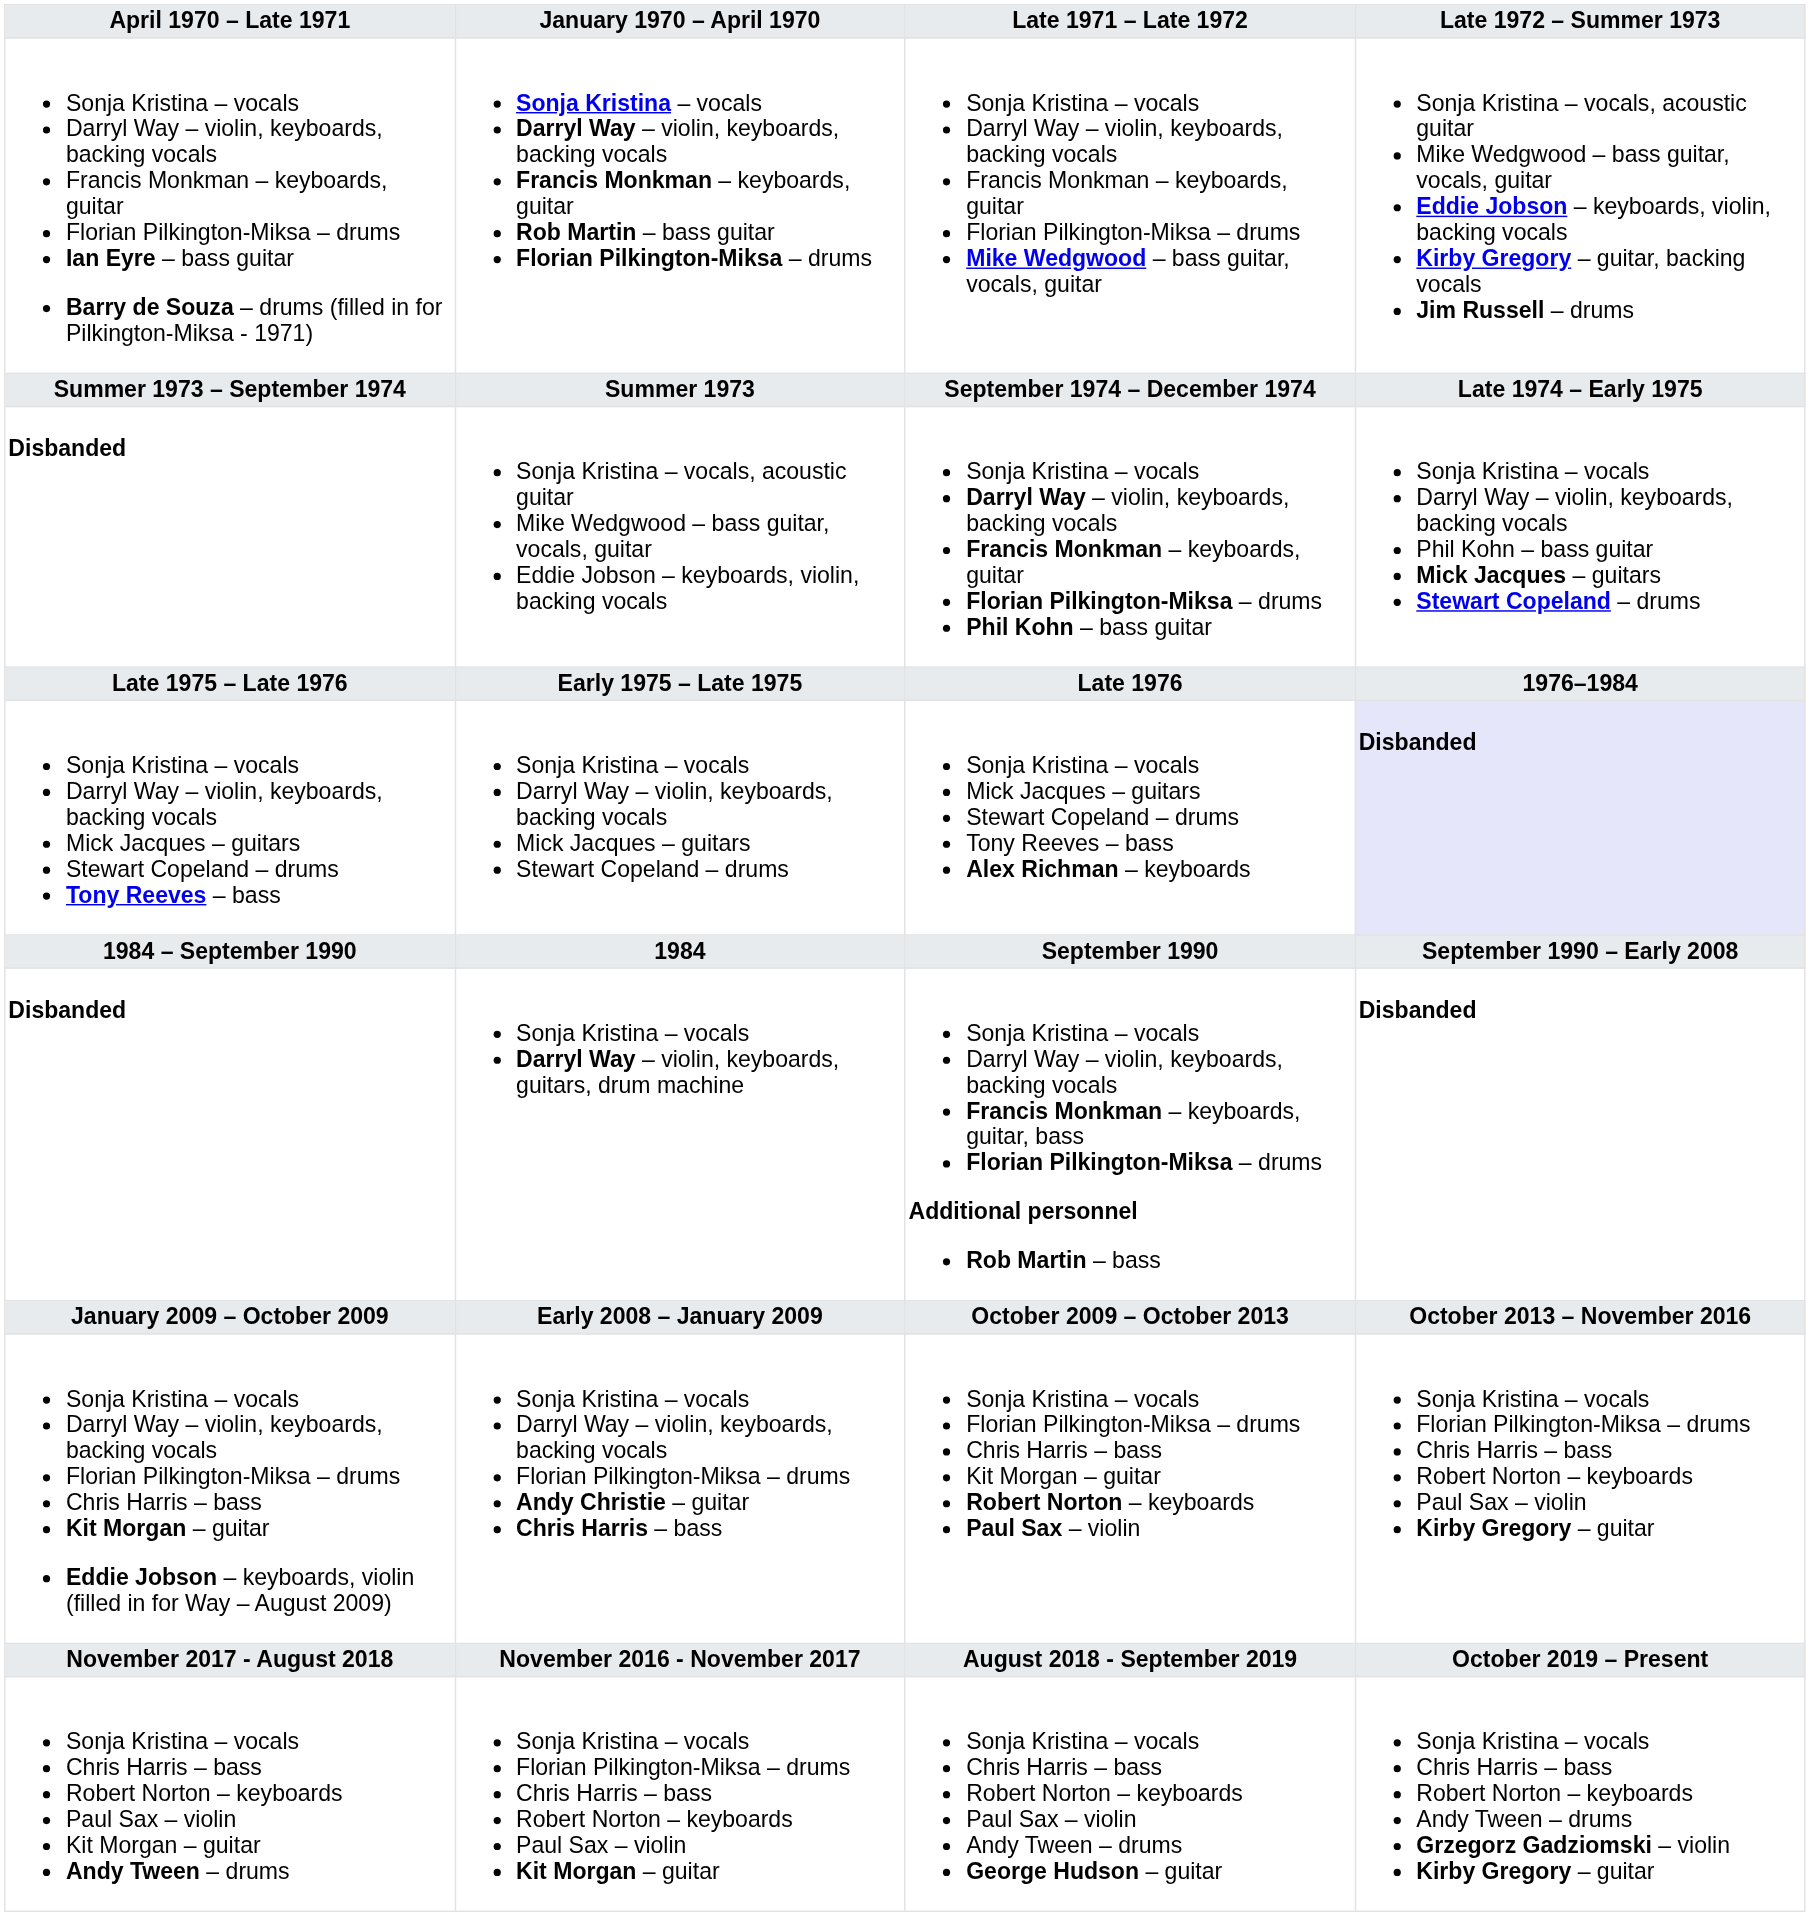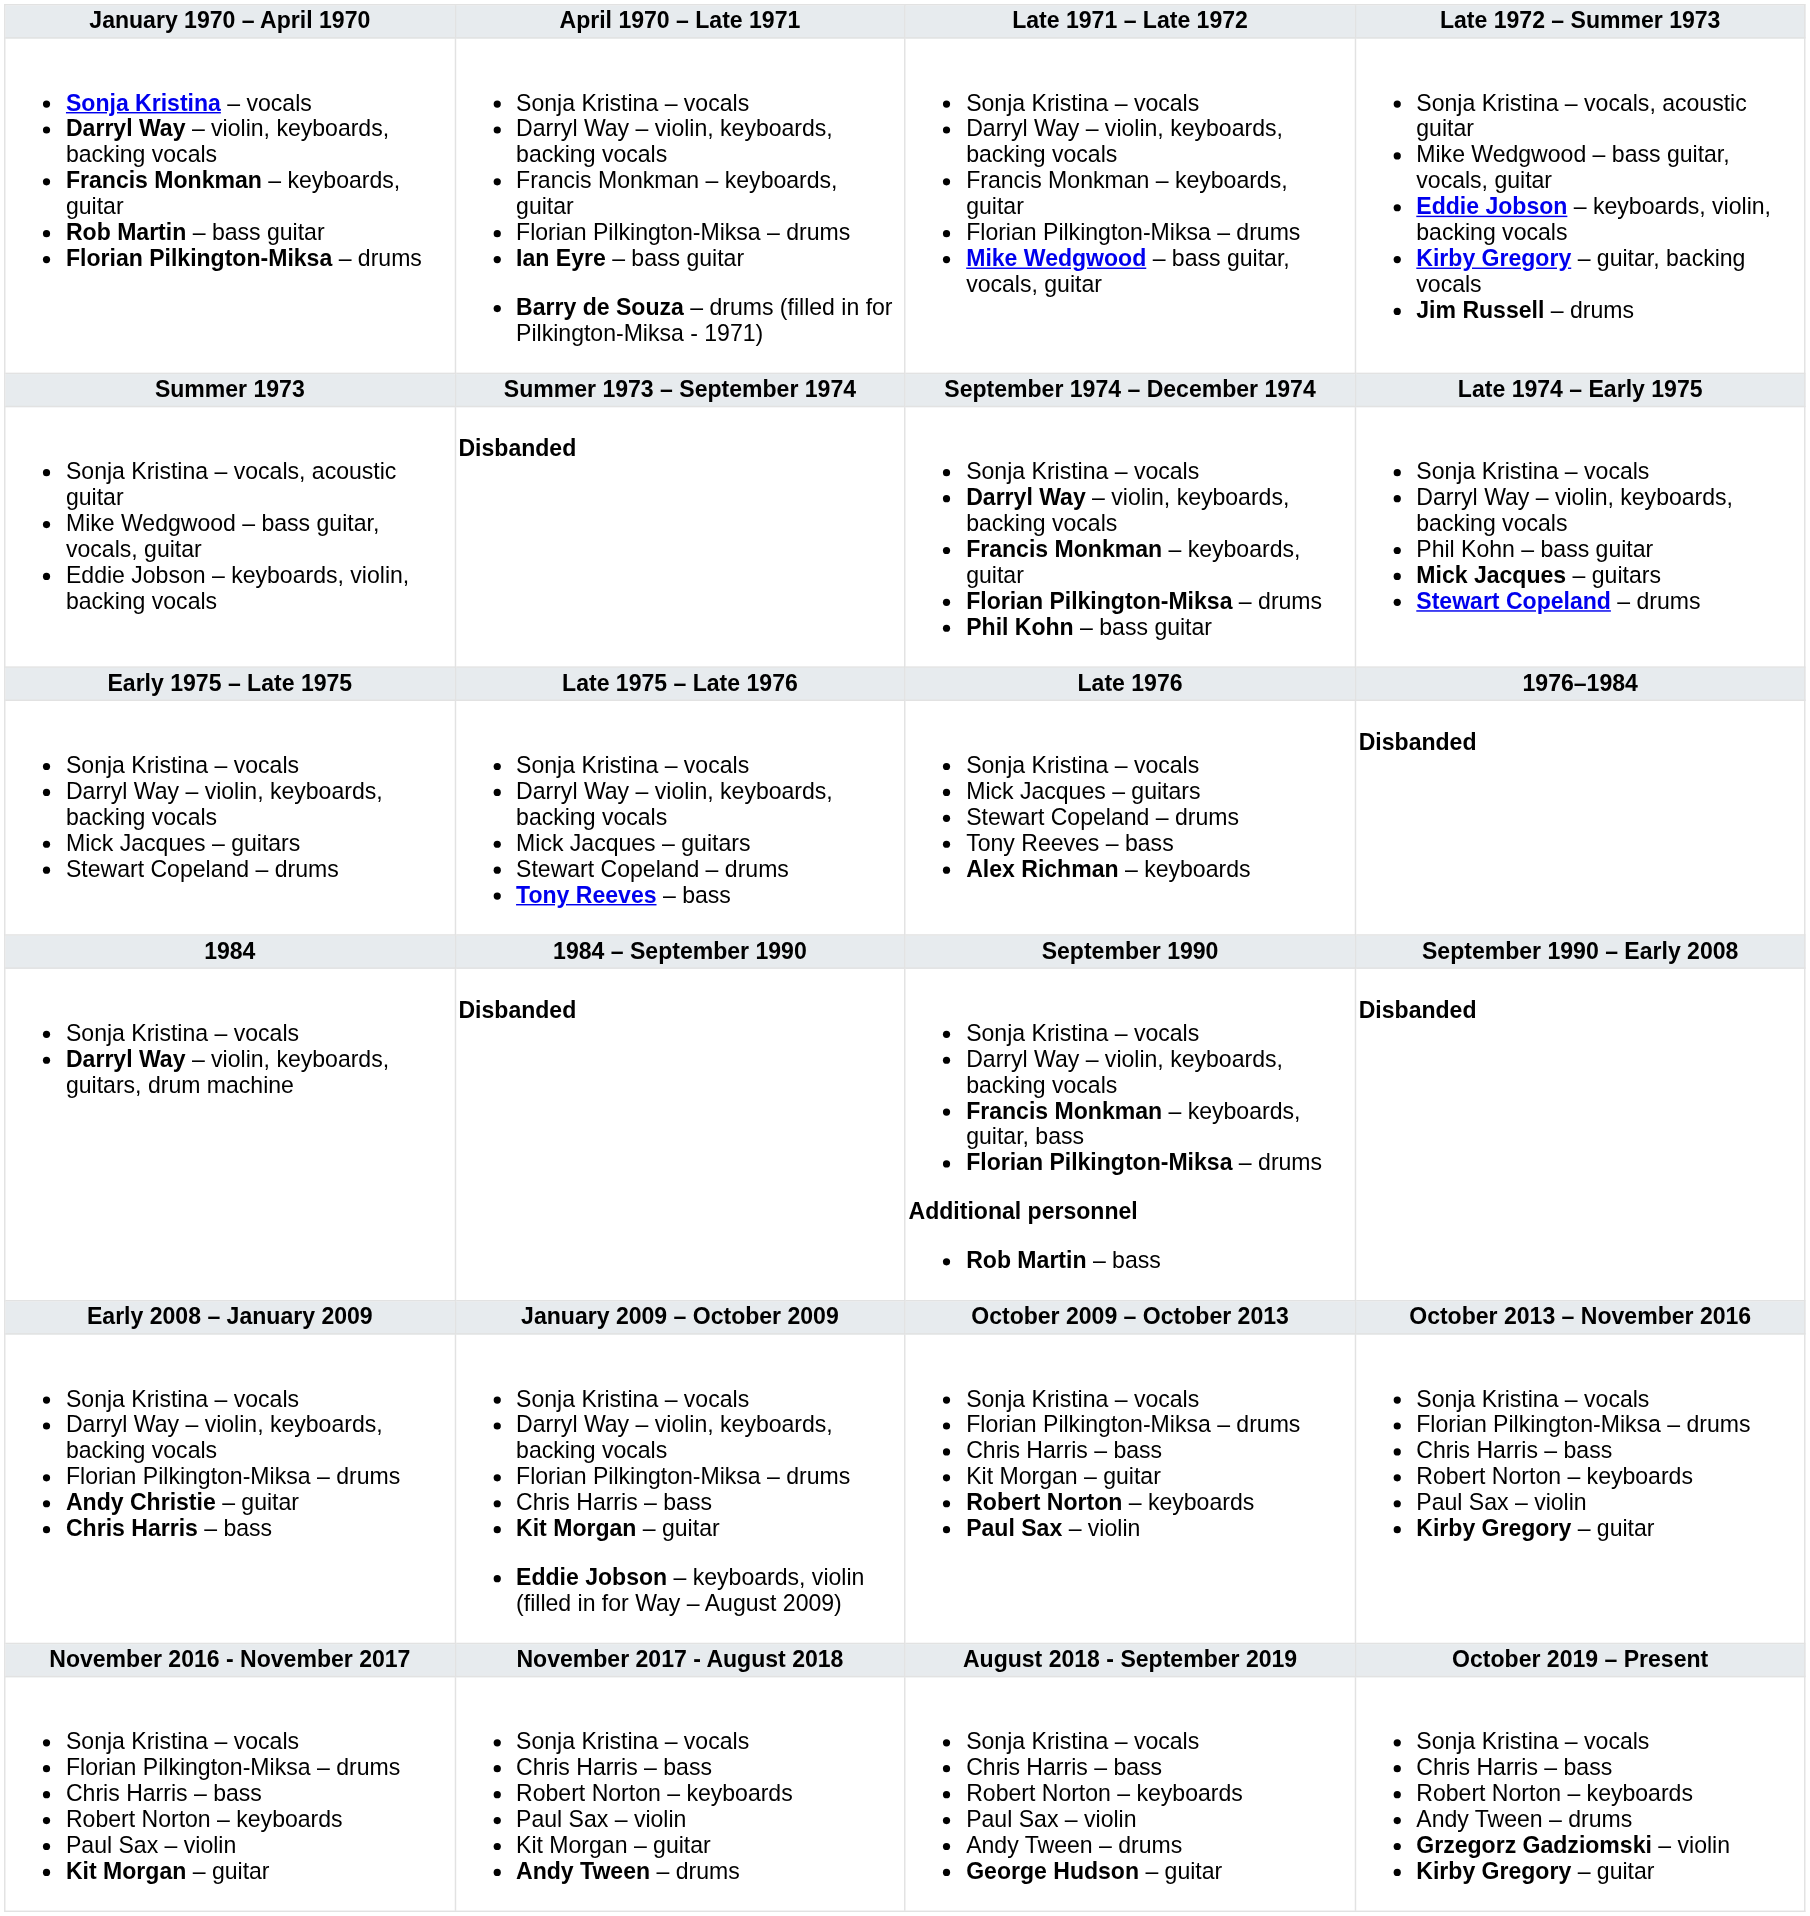columns swapped: (680, 21) <-> (230, 21)
(1418, 742) lavender background -> (1418, 742) no background
